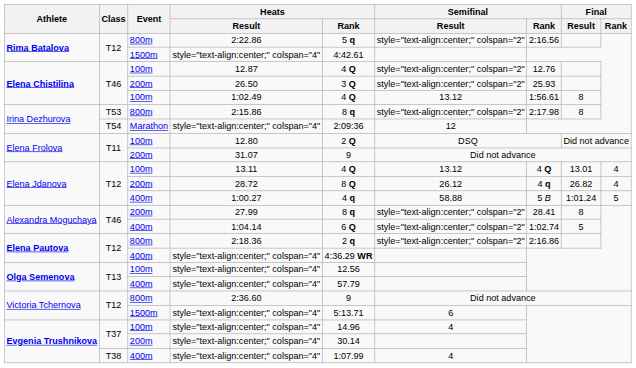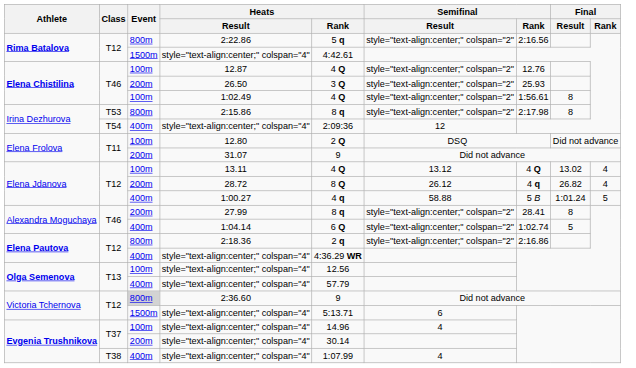(451, 98) 13.12 -> (440, 98) style="text-align:center;" colspan="2"
(149, 127) Marathon -> (141, 127) 400m
(581, 170) 13.01 -> (570, 170) 13.02
(141, 299) no background -> (141, 299) lightgrey background
